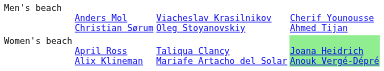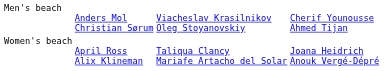(335, 56) lightgreen background -> (335, 56) no background
